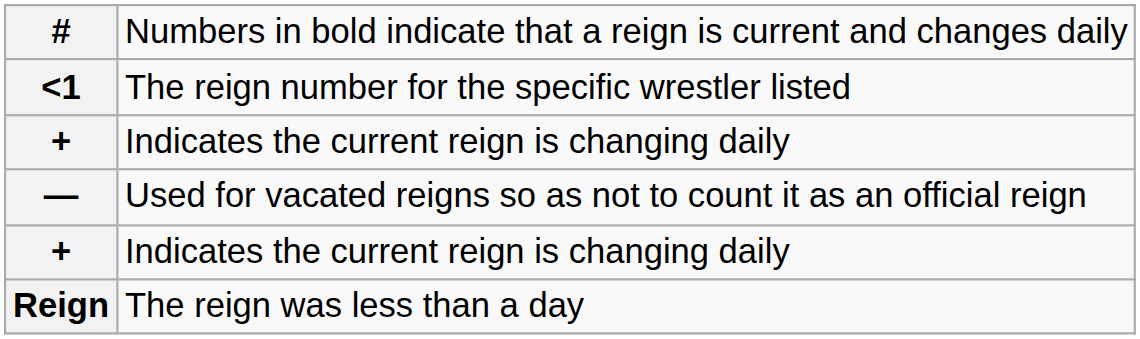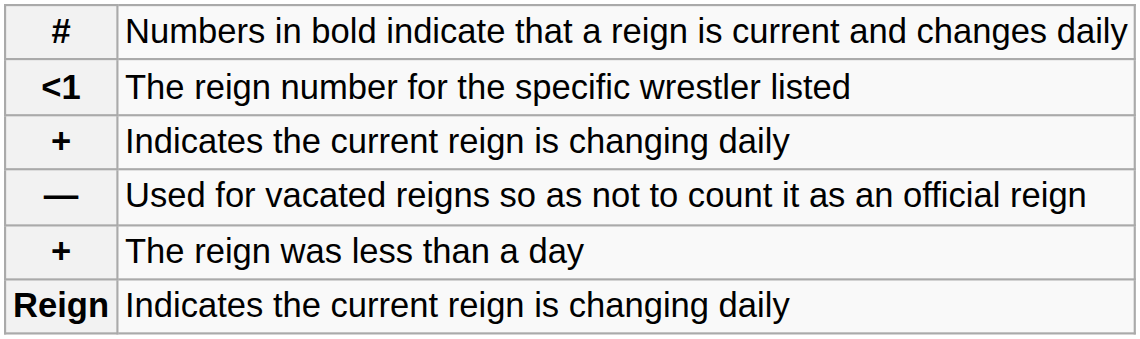(457, 251) Indicates the current reign is changing daily -> (355, 251) The reign was less than a day
(355, 305) The reign was less than a day -> (457, 305) Indicates the current reign is changing daily
